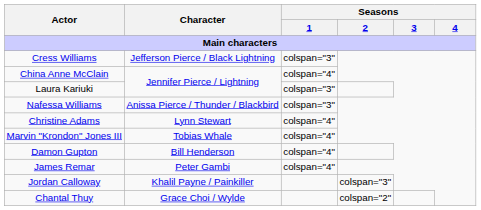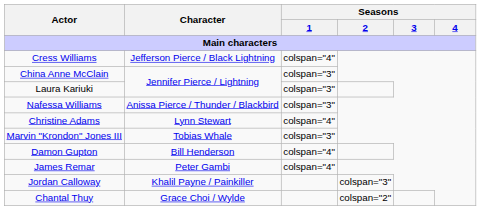(309, 58) colspan="3" -> (309, 58) colspan="4"
(309, 74) colspan="4" -> (309, 74) colspan="3"
(309, 136) colspan="4" -> (309, 136) colspan="3"
